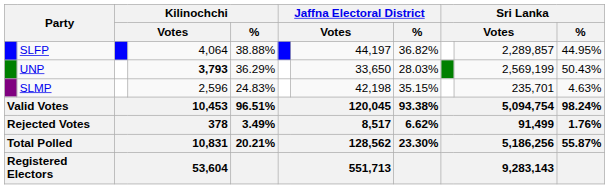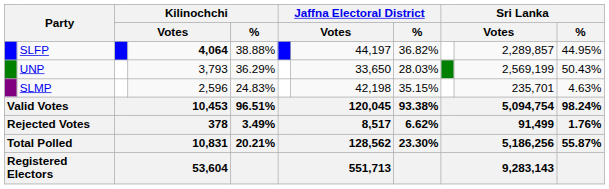(213, 50) normal -> (213, 50) bold
(213, 69) bold -> (213, 69) normal
